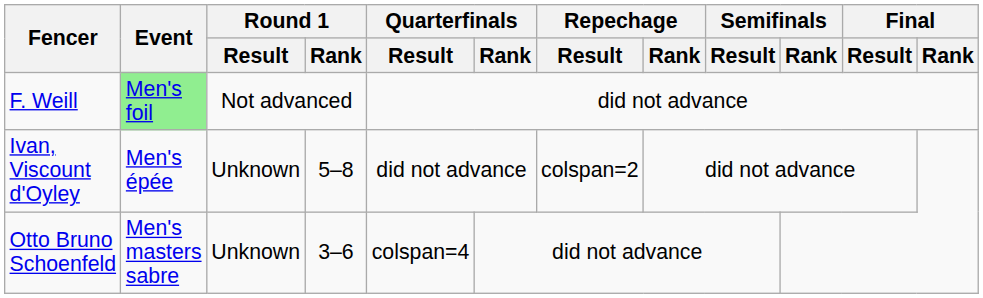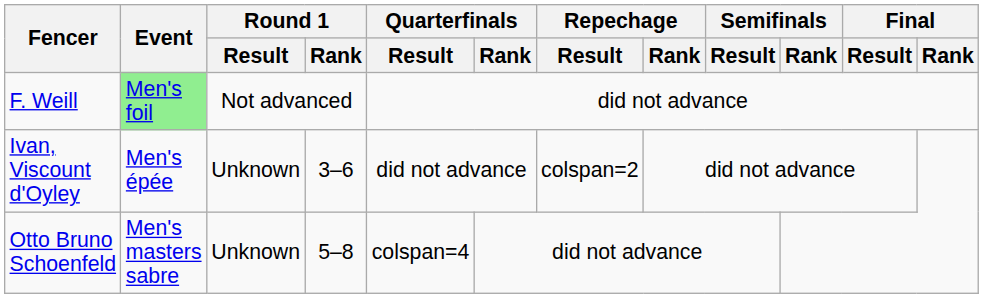(336, 170) 5–8 -> (336, 170) 3–6
(336, 252) 3–6 -> (336, 252) 5–8
